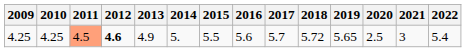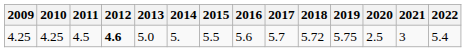(81, 36) lightsalmon background -> (81, 36) no background
(146, 36) 4.9 -> (146, 36) 5.0
(345, 36) 5.65 -> (345, 36) 5.75
